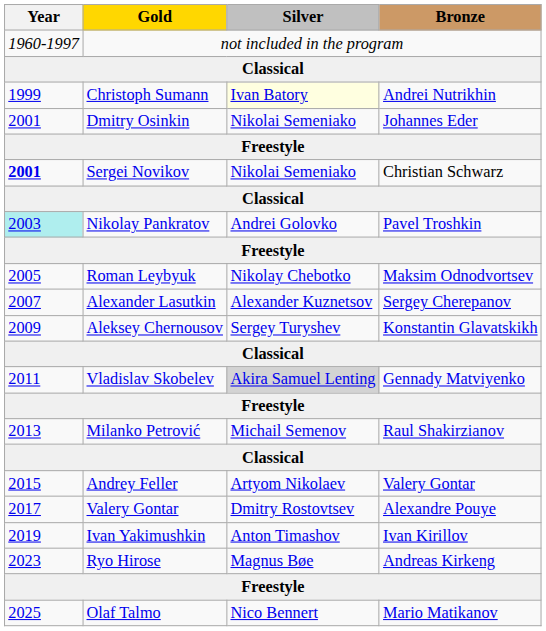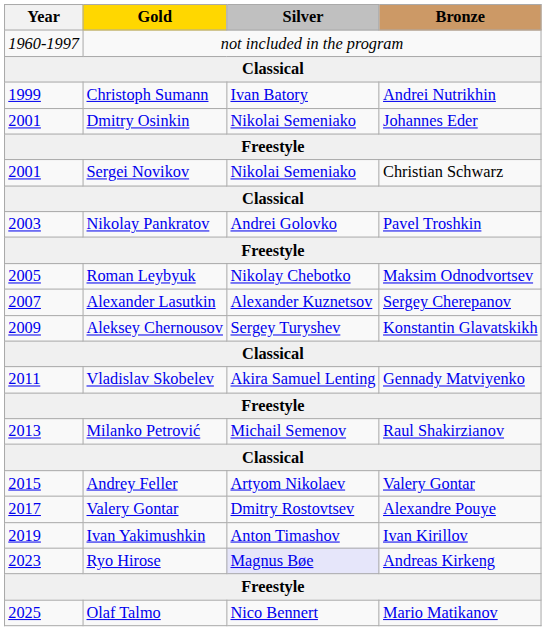(269, 95) lightyellow background -> (269, 95) no background
(25, 172) bold -> (25, 172) normal
(25, 224) paleturquoise background -> (25, 224) no background
(303, 379) lightgrey background -> (303, 379) no background
(272, 560) no background -> (272, 560) lavender background
